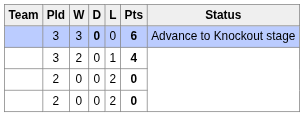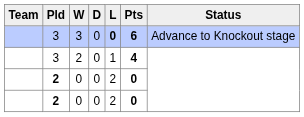(97, 36) bold -> (97, 36) normal
(113, 36) normal -> (113, 36) bold
(56, 79) normal -> (56, 79) bold
(56, 101) normal -> (56, 101) bold
